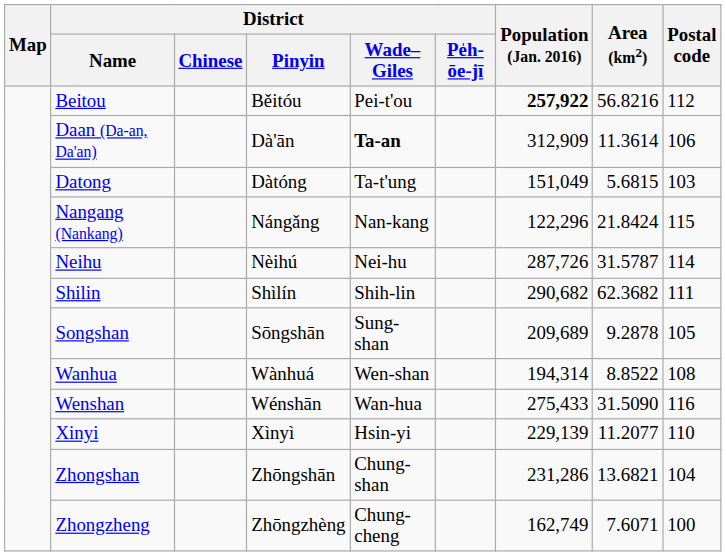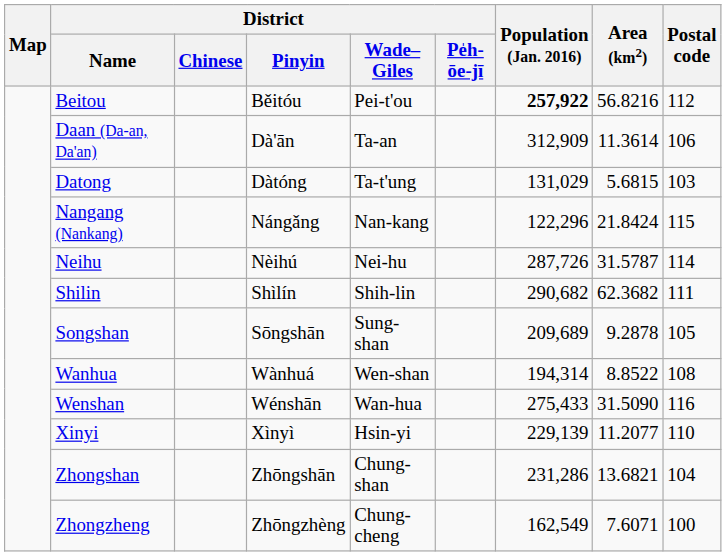(378, 141) bold -> (376, 141) normal
(558, 181) 151,049 -> (558, 181) 131,029
(558, 525) 162,749 -> (558, 525) 162,549
